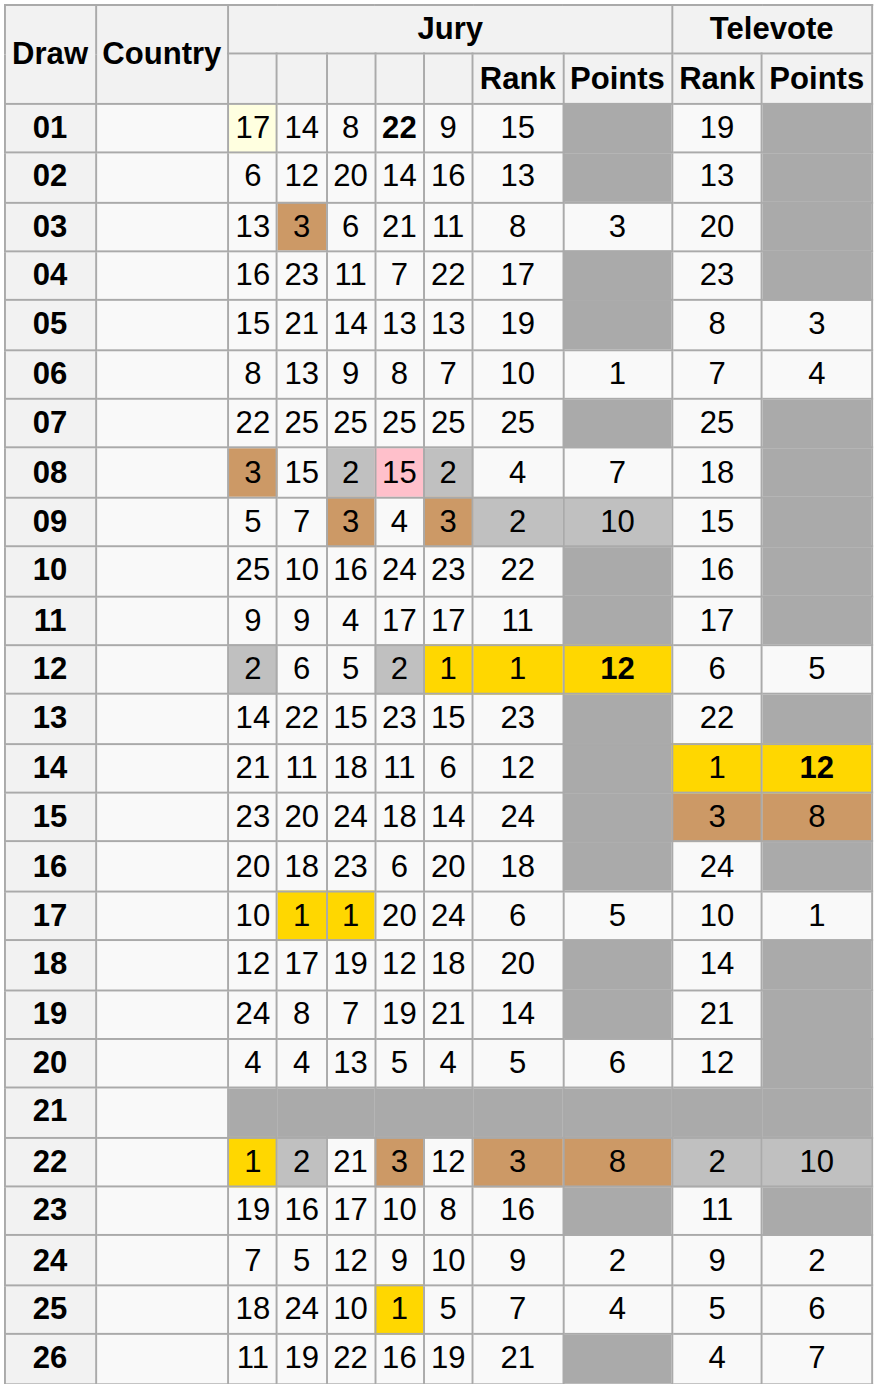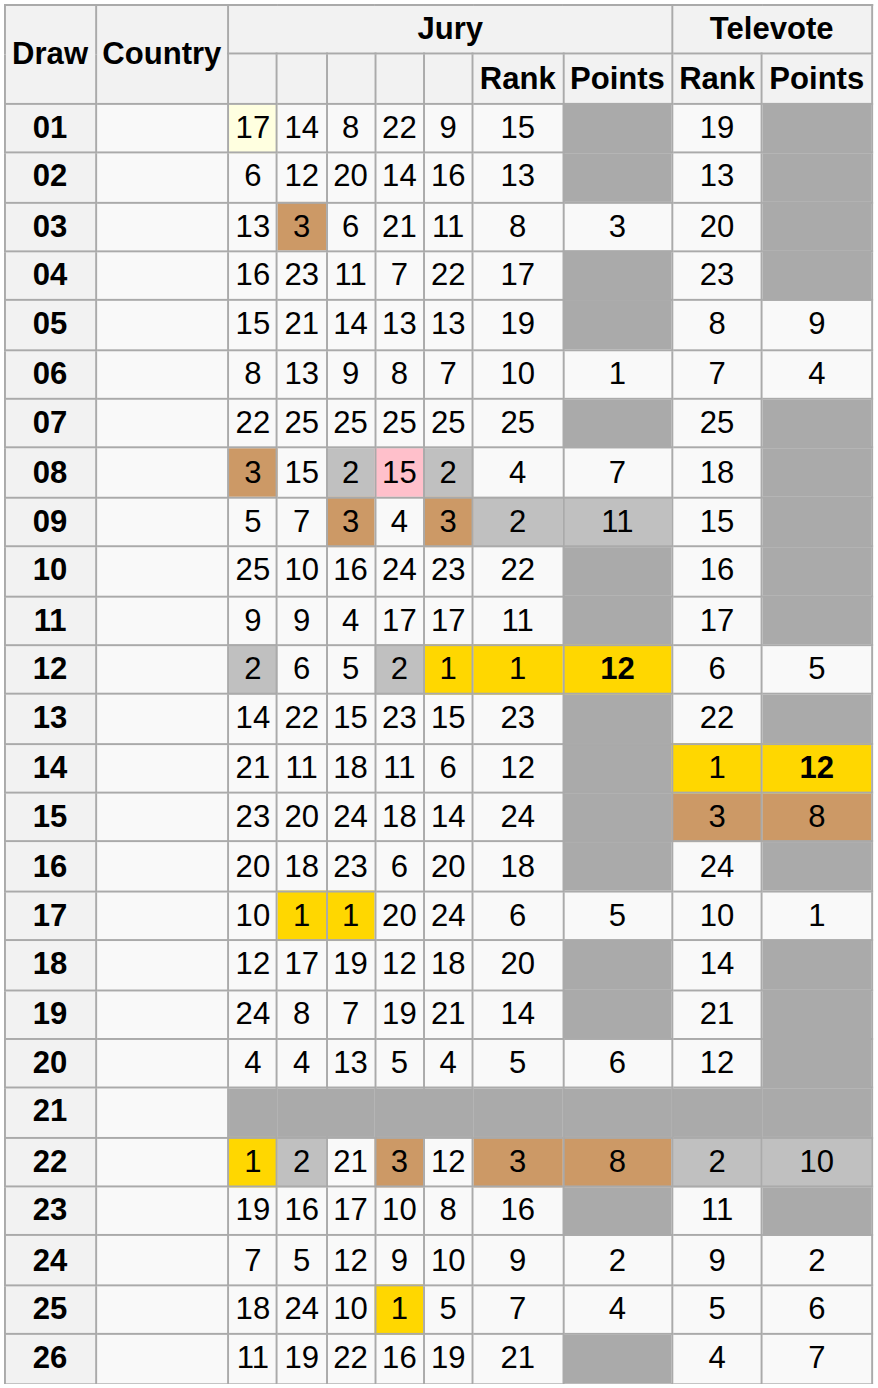(399, 127) bold -> (399, 127) normal
(817, 324) 3 -> (817, 324) 9
(617, 521) 10 -> (617, 521) 11
